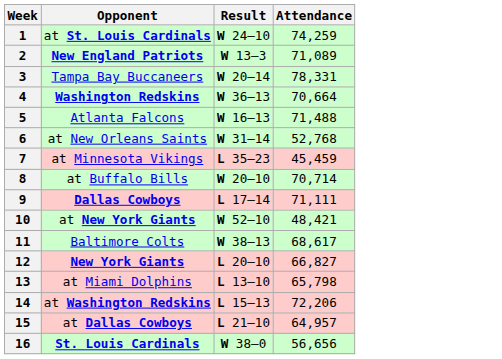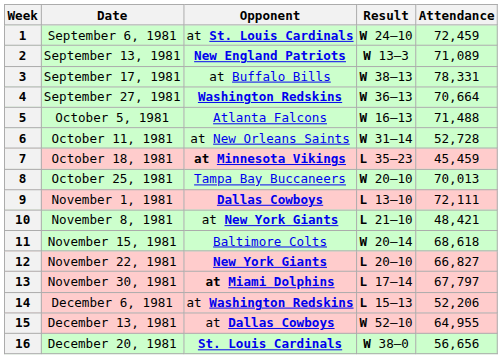+ column: (112, 15)
(314, 35) 74,259 -> (457, 35) 72,459
(127, 76) Tampa Bay Buccaneers -> (270, 76) at Buffalo Bills
(243, 76) W 20–14 -> (386, 76) W 38–13
(314, 138) 52,768 -> (457, 138) 52,728
(127, 159) normal -> (270, 159) bold
(127, 179) at Buffalo Bills -> (270, 179) Tampa Bay Buccaneers
(314, 179) 70,714 -> (457, 179) 70,013
(243, 200) L 17–14 -> (386, 200) L 13–10
(314, 200) 71,111 -> (457, 200) 72,111
(243, 220) W 52–10 -> (386, 220) L 21–10
(243, 241) W 38–13 -> (386, 241) W 20–14
(314, 241) 68,617 -> (457, 241) 68,618
(127, 282) normal -> (270, 282) bold
(243, 282) L 13–10 -> (386, 282) L 17–14
(314, 282) 65,798 -> (457, 282) 67,797
(314, 302) 72,206 -> (457, 302) 52,206
(243, 323) L 21–10 -> (386, 323) W 52–10
(314, 323) 64,957 -> (457, 323) 64,955
